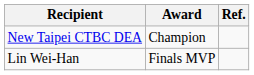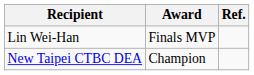rows swapped: (75, 37) <-> (43, 59)
